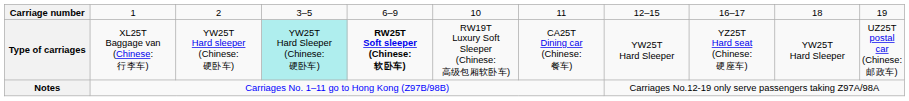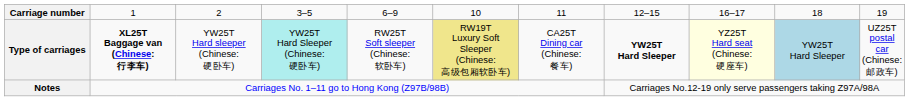(133, 49) normal -> (133, 49) bold
(390, 49) bold -> (390, 49) normal
(476, 49) no background -> (476, 49) khaki background
(647, 50) normal -> (647, 50) bold
(732, 49) no background -> (732, 49) lightyellow background
(817, 50) no background -> (817, 50) lightblue background
